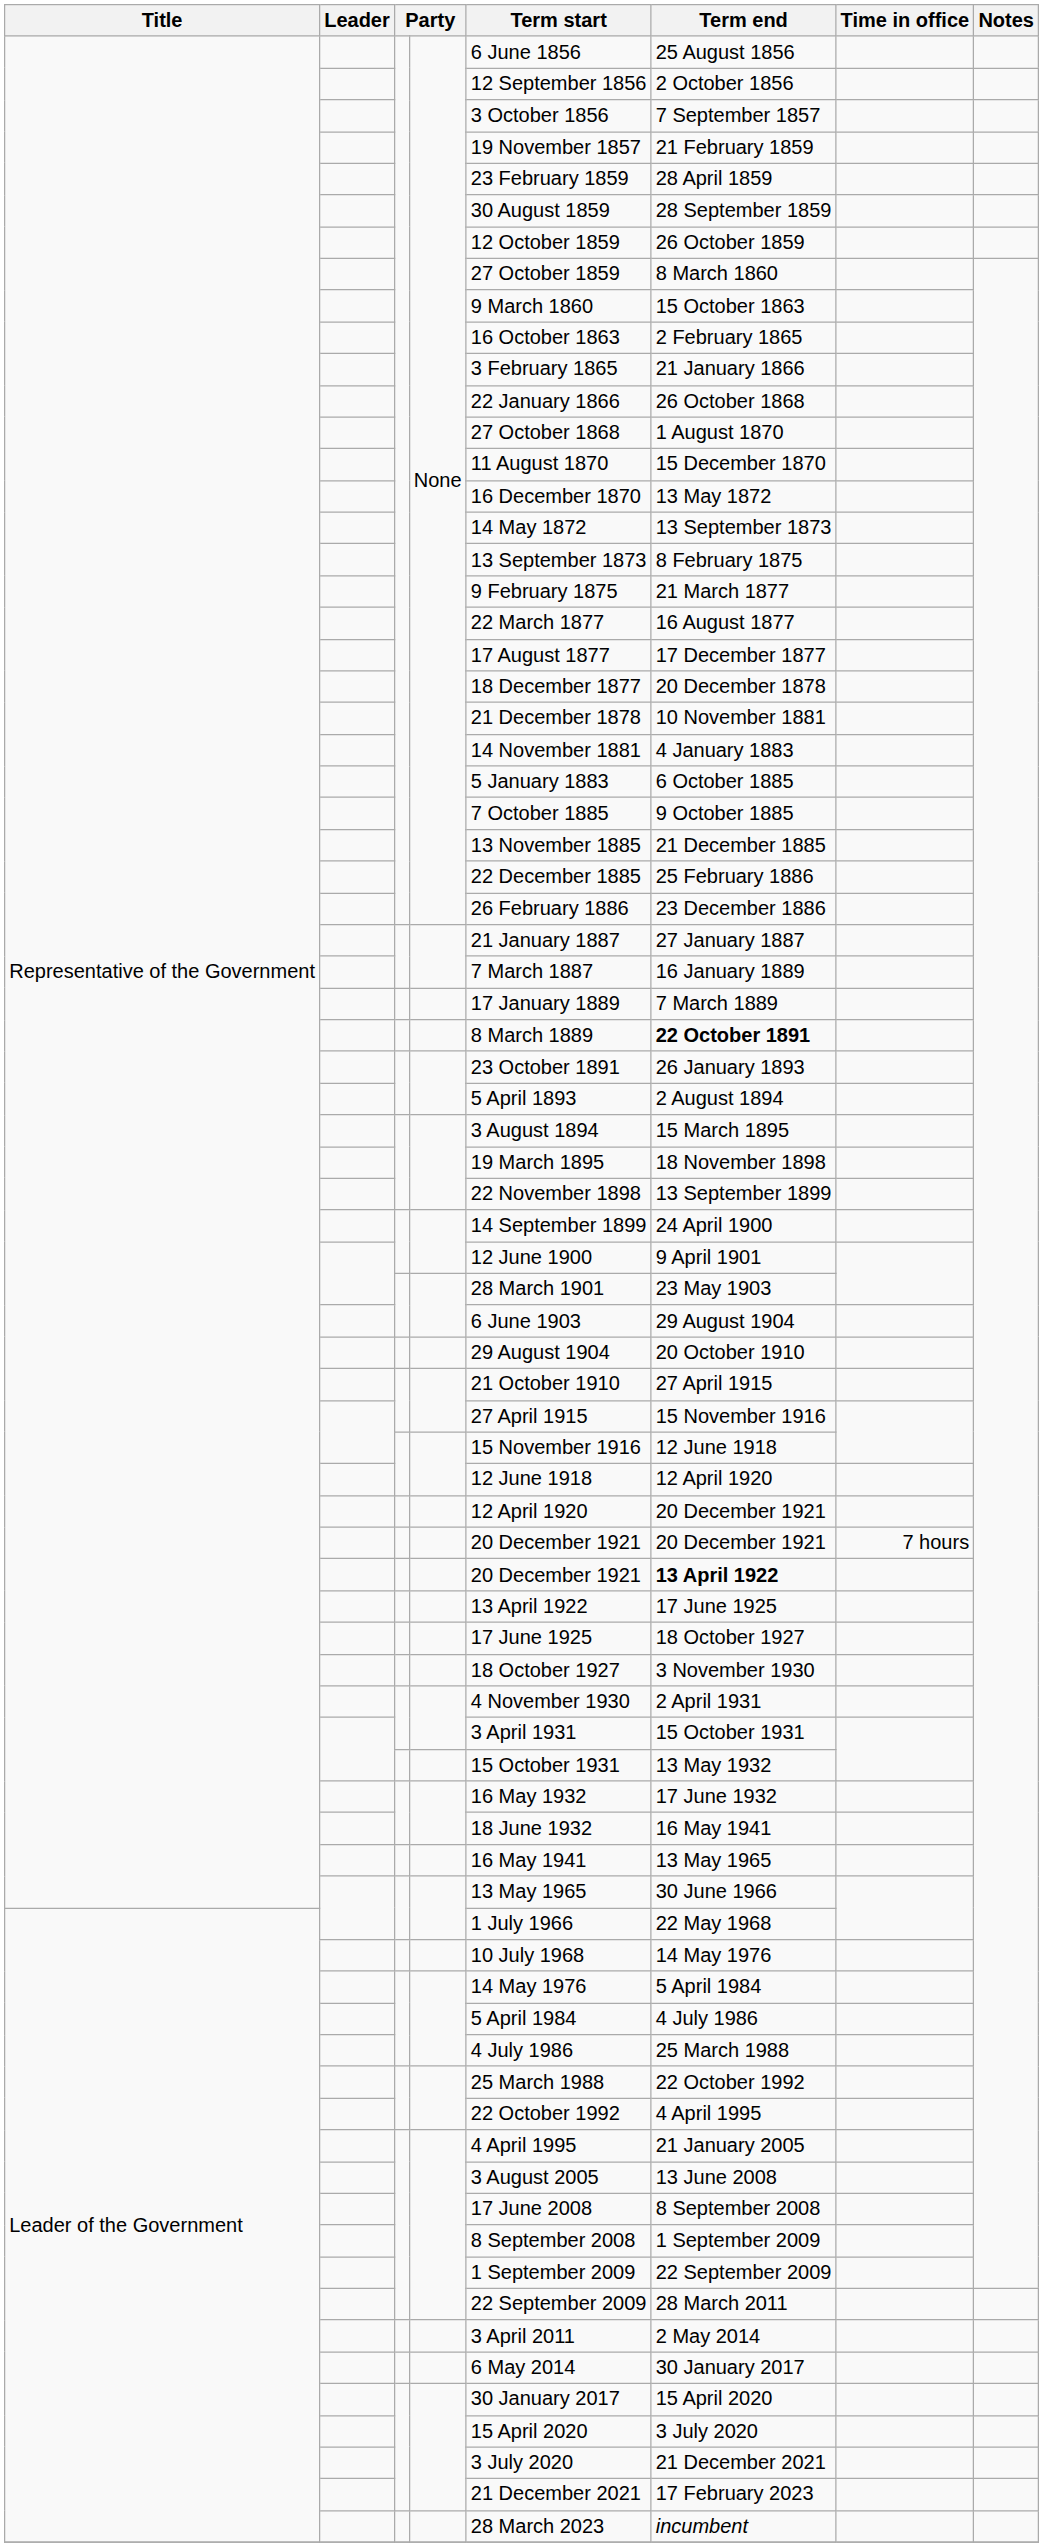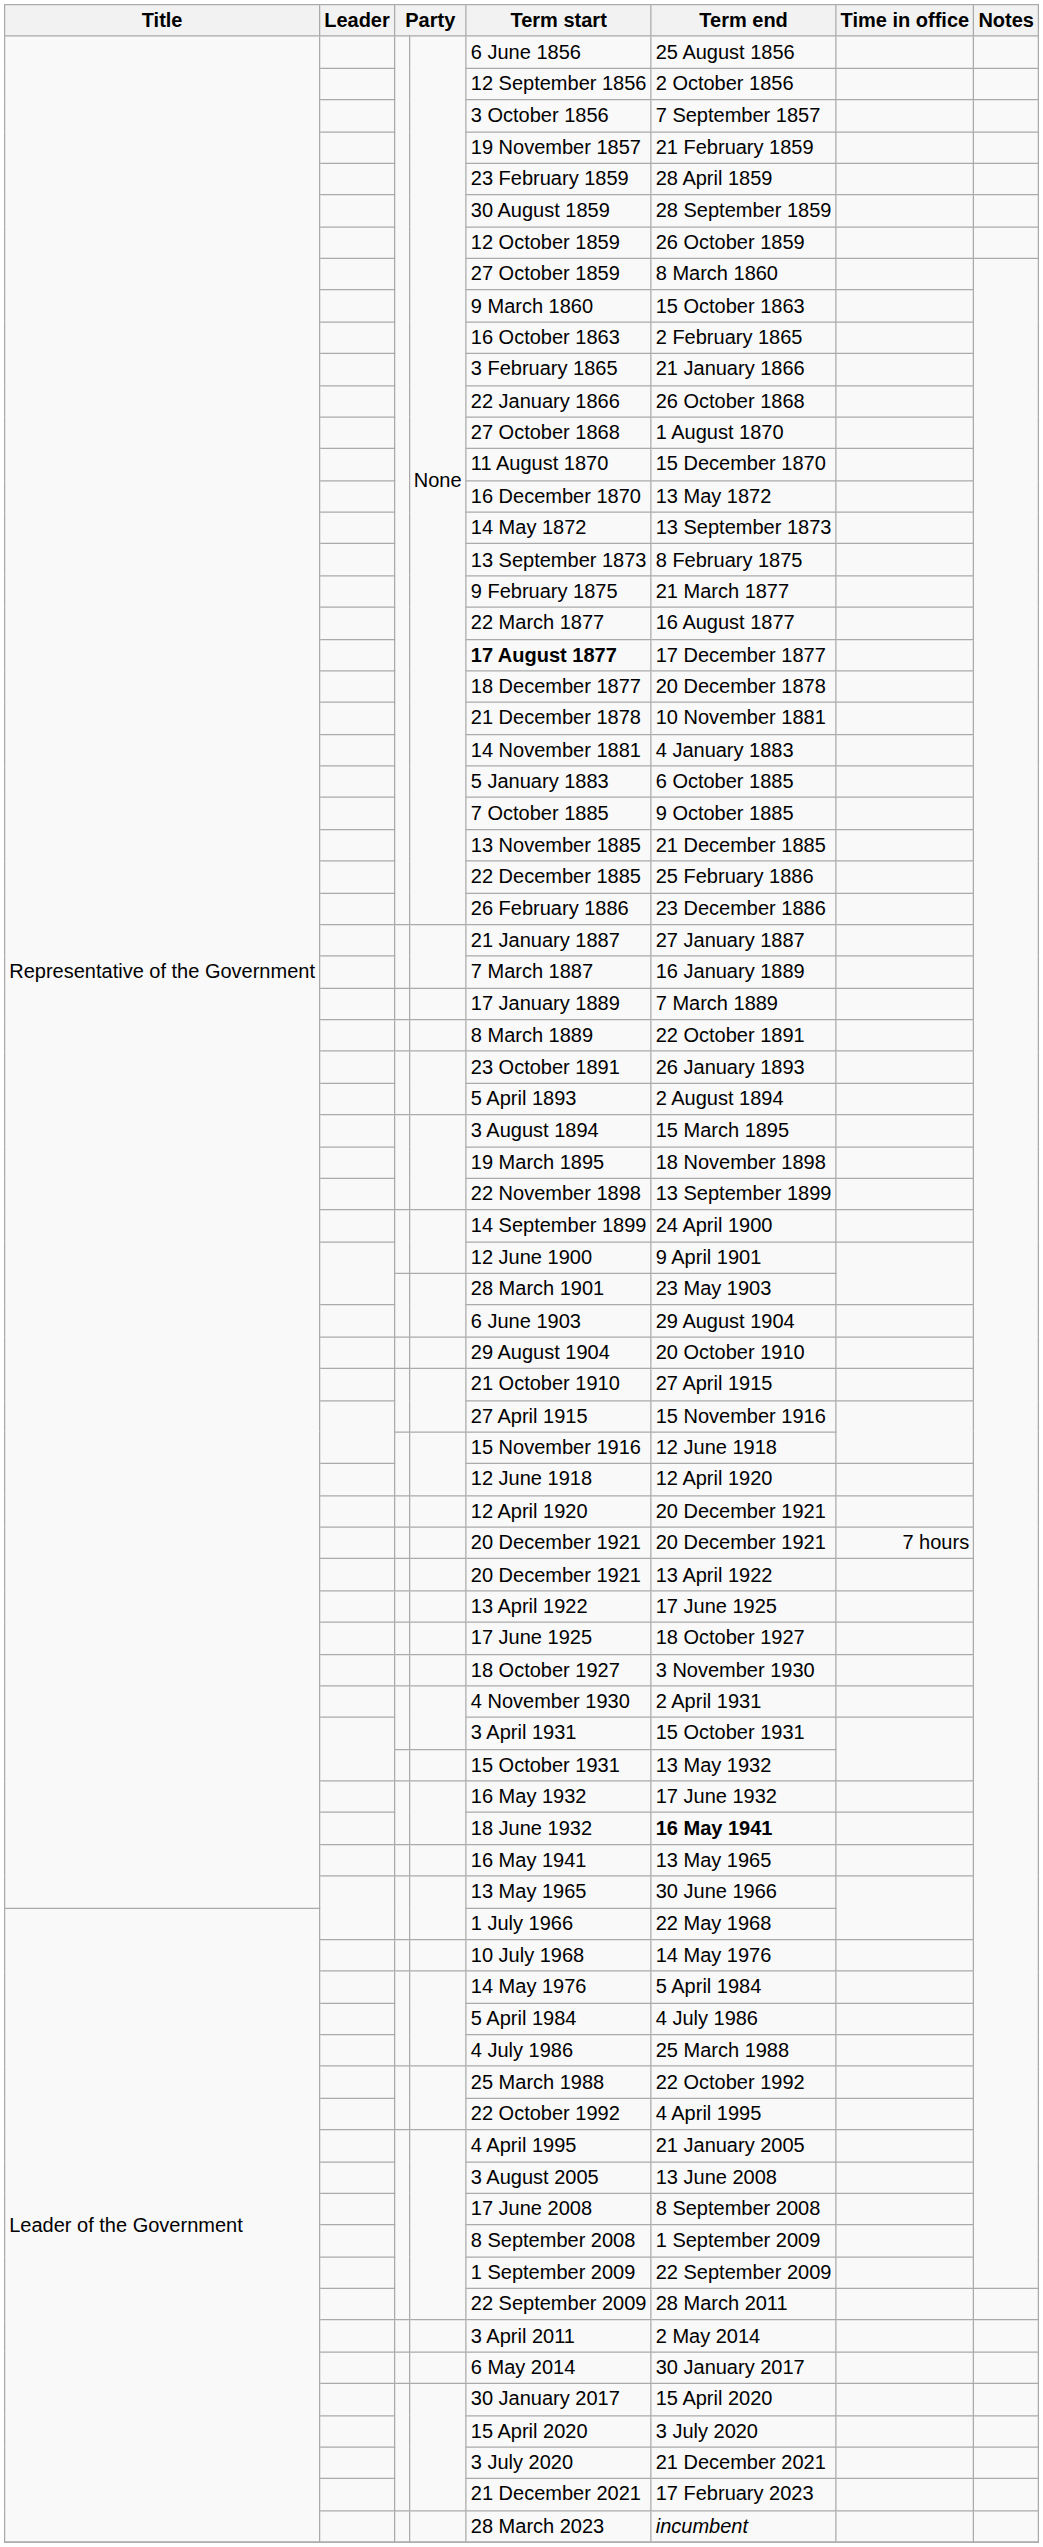(540, 654) normal -> (544, 654) bold
(733, 1035) bold -> (730, 1035) normal
(717, 1574) bold -> (714, 1574) normal
(714, 1828) normal -> (714, 1828) bold
